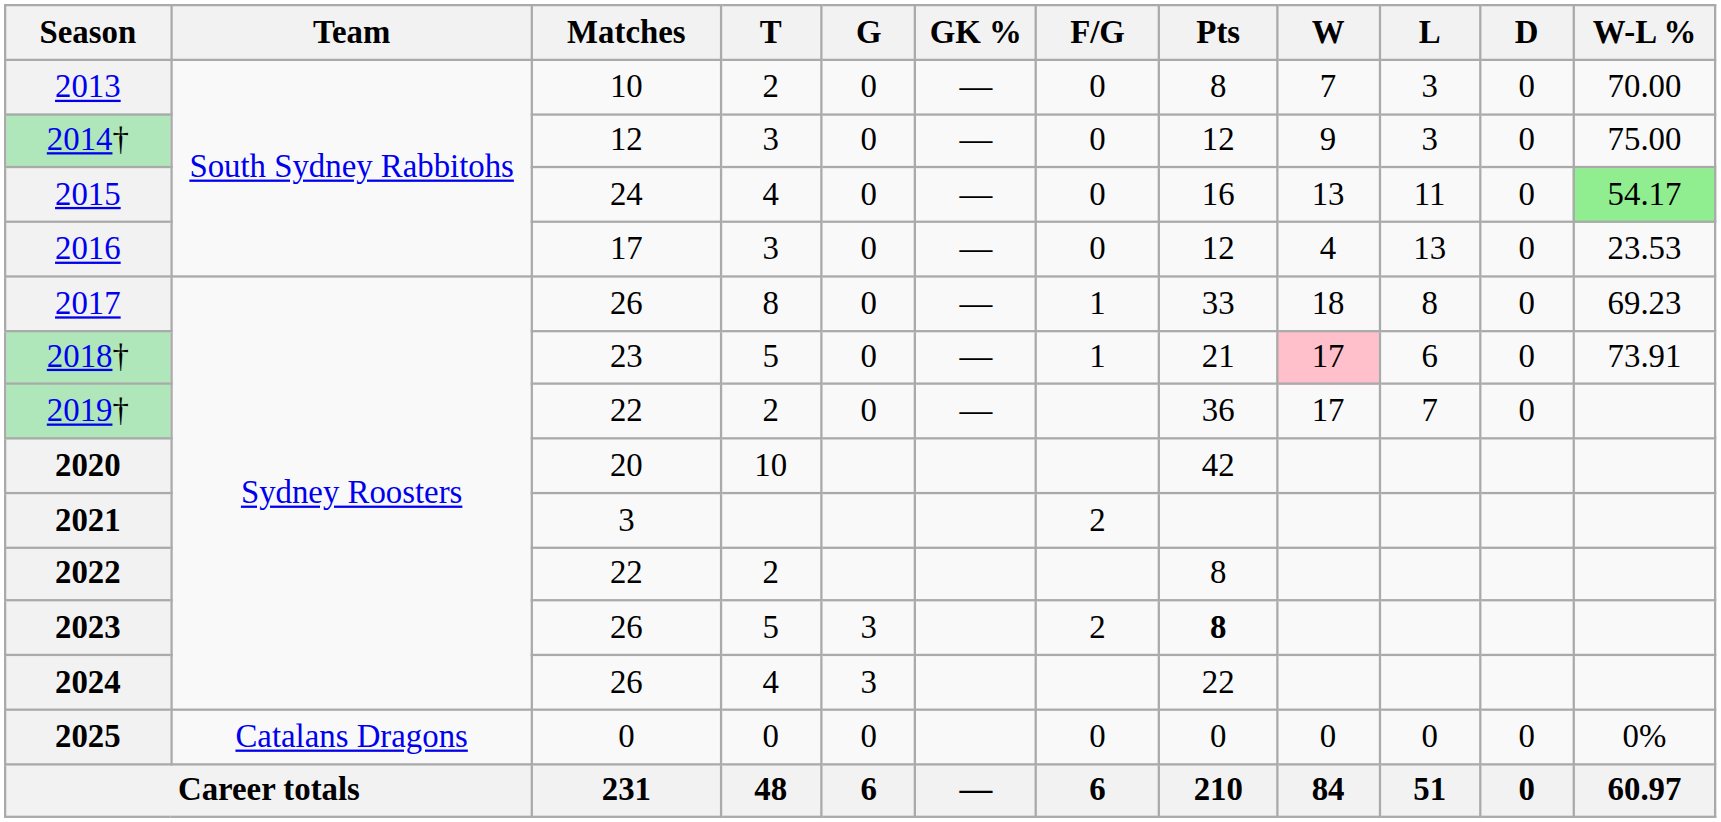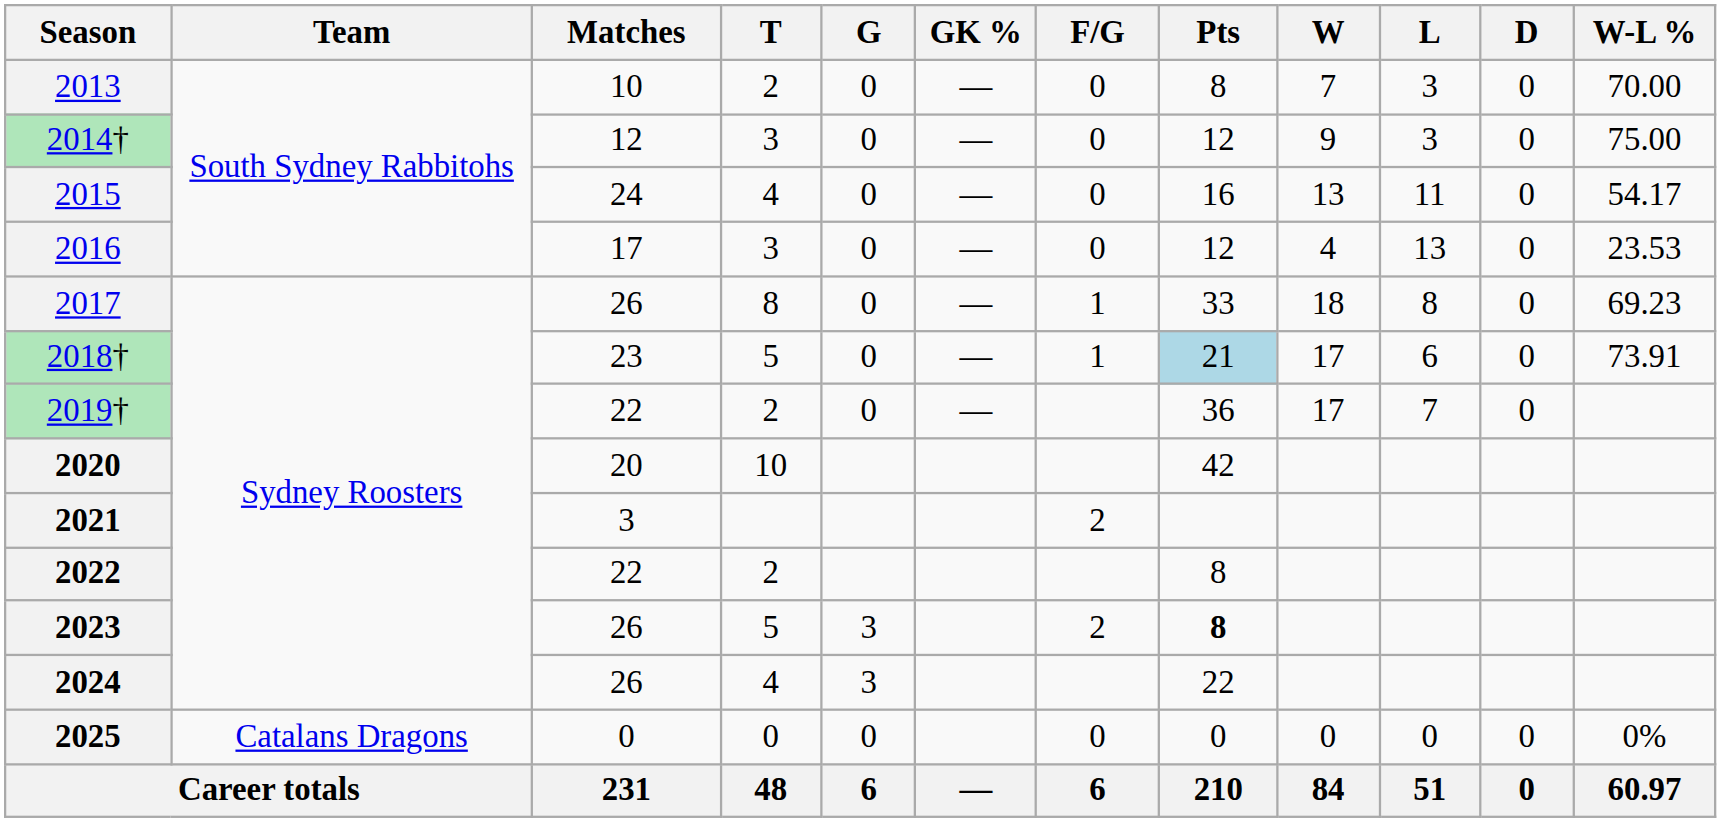(1645, 194) lightgreen background -> (1645, 194) no background
(1218, 356) no background -> (1218, 356) lightblue background
(1328, 356) pink background -> (1328, 356) no background
